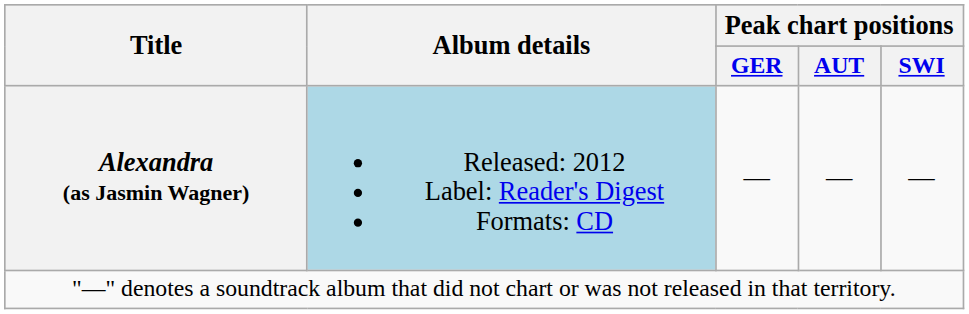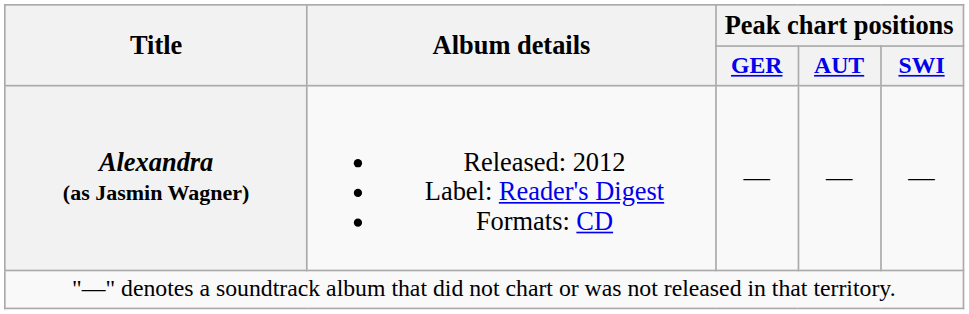(511, 193) lightblue background -> (511, 193) no background
